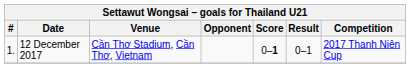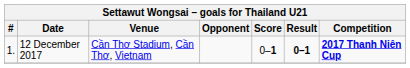(303, 50) normal -> (302, 50) bold
(362, 50) normal -> (362, 50) bold
